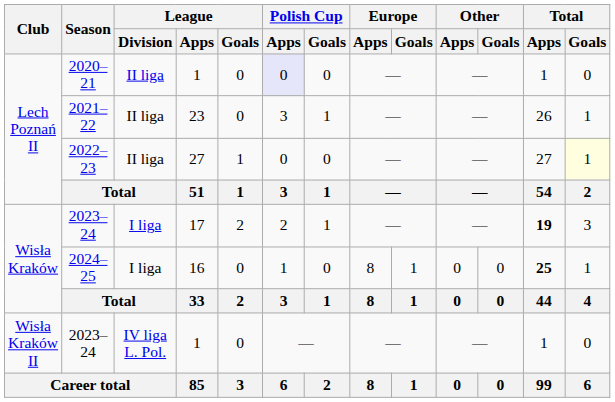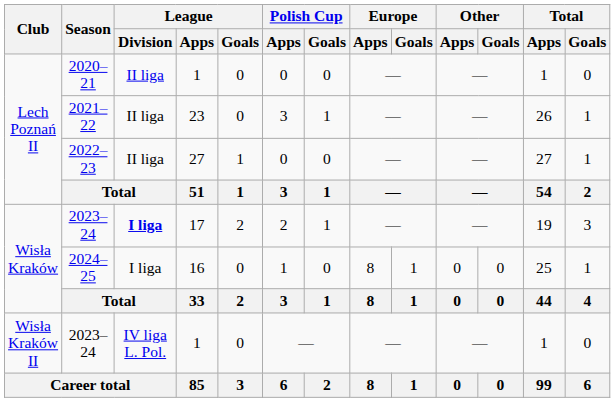(284, 74) lavender background -> (284, 74) no background
(587, 158) lightyellow background -> (587, 158) no background
(145, 225) normal -> (145, 225) bold
(544, 225) bold -> (544, 225) normal
(544, 267) bold -> (544, 267) normal
